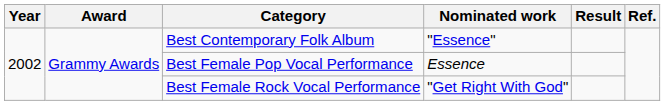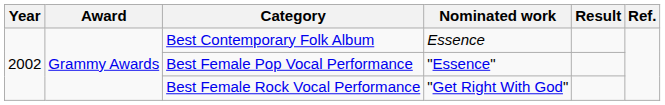(461, 40) "Essence" -> (456, 40) Essence
(456, 64) Essence -> (461, 64) "Essence"
